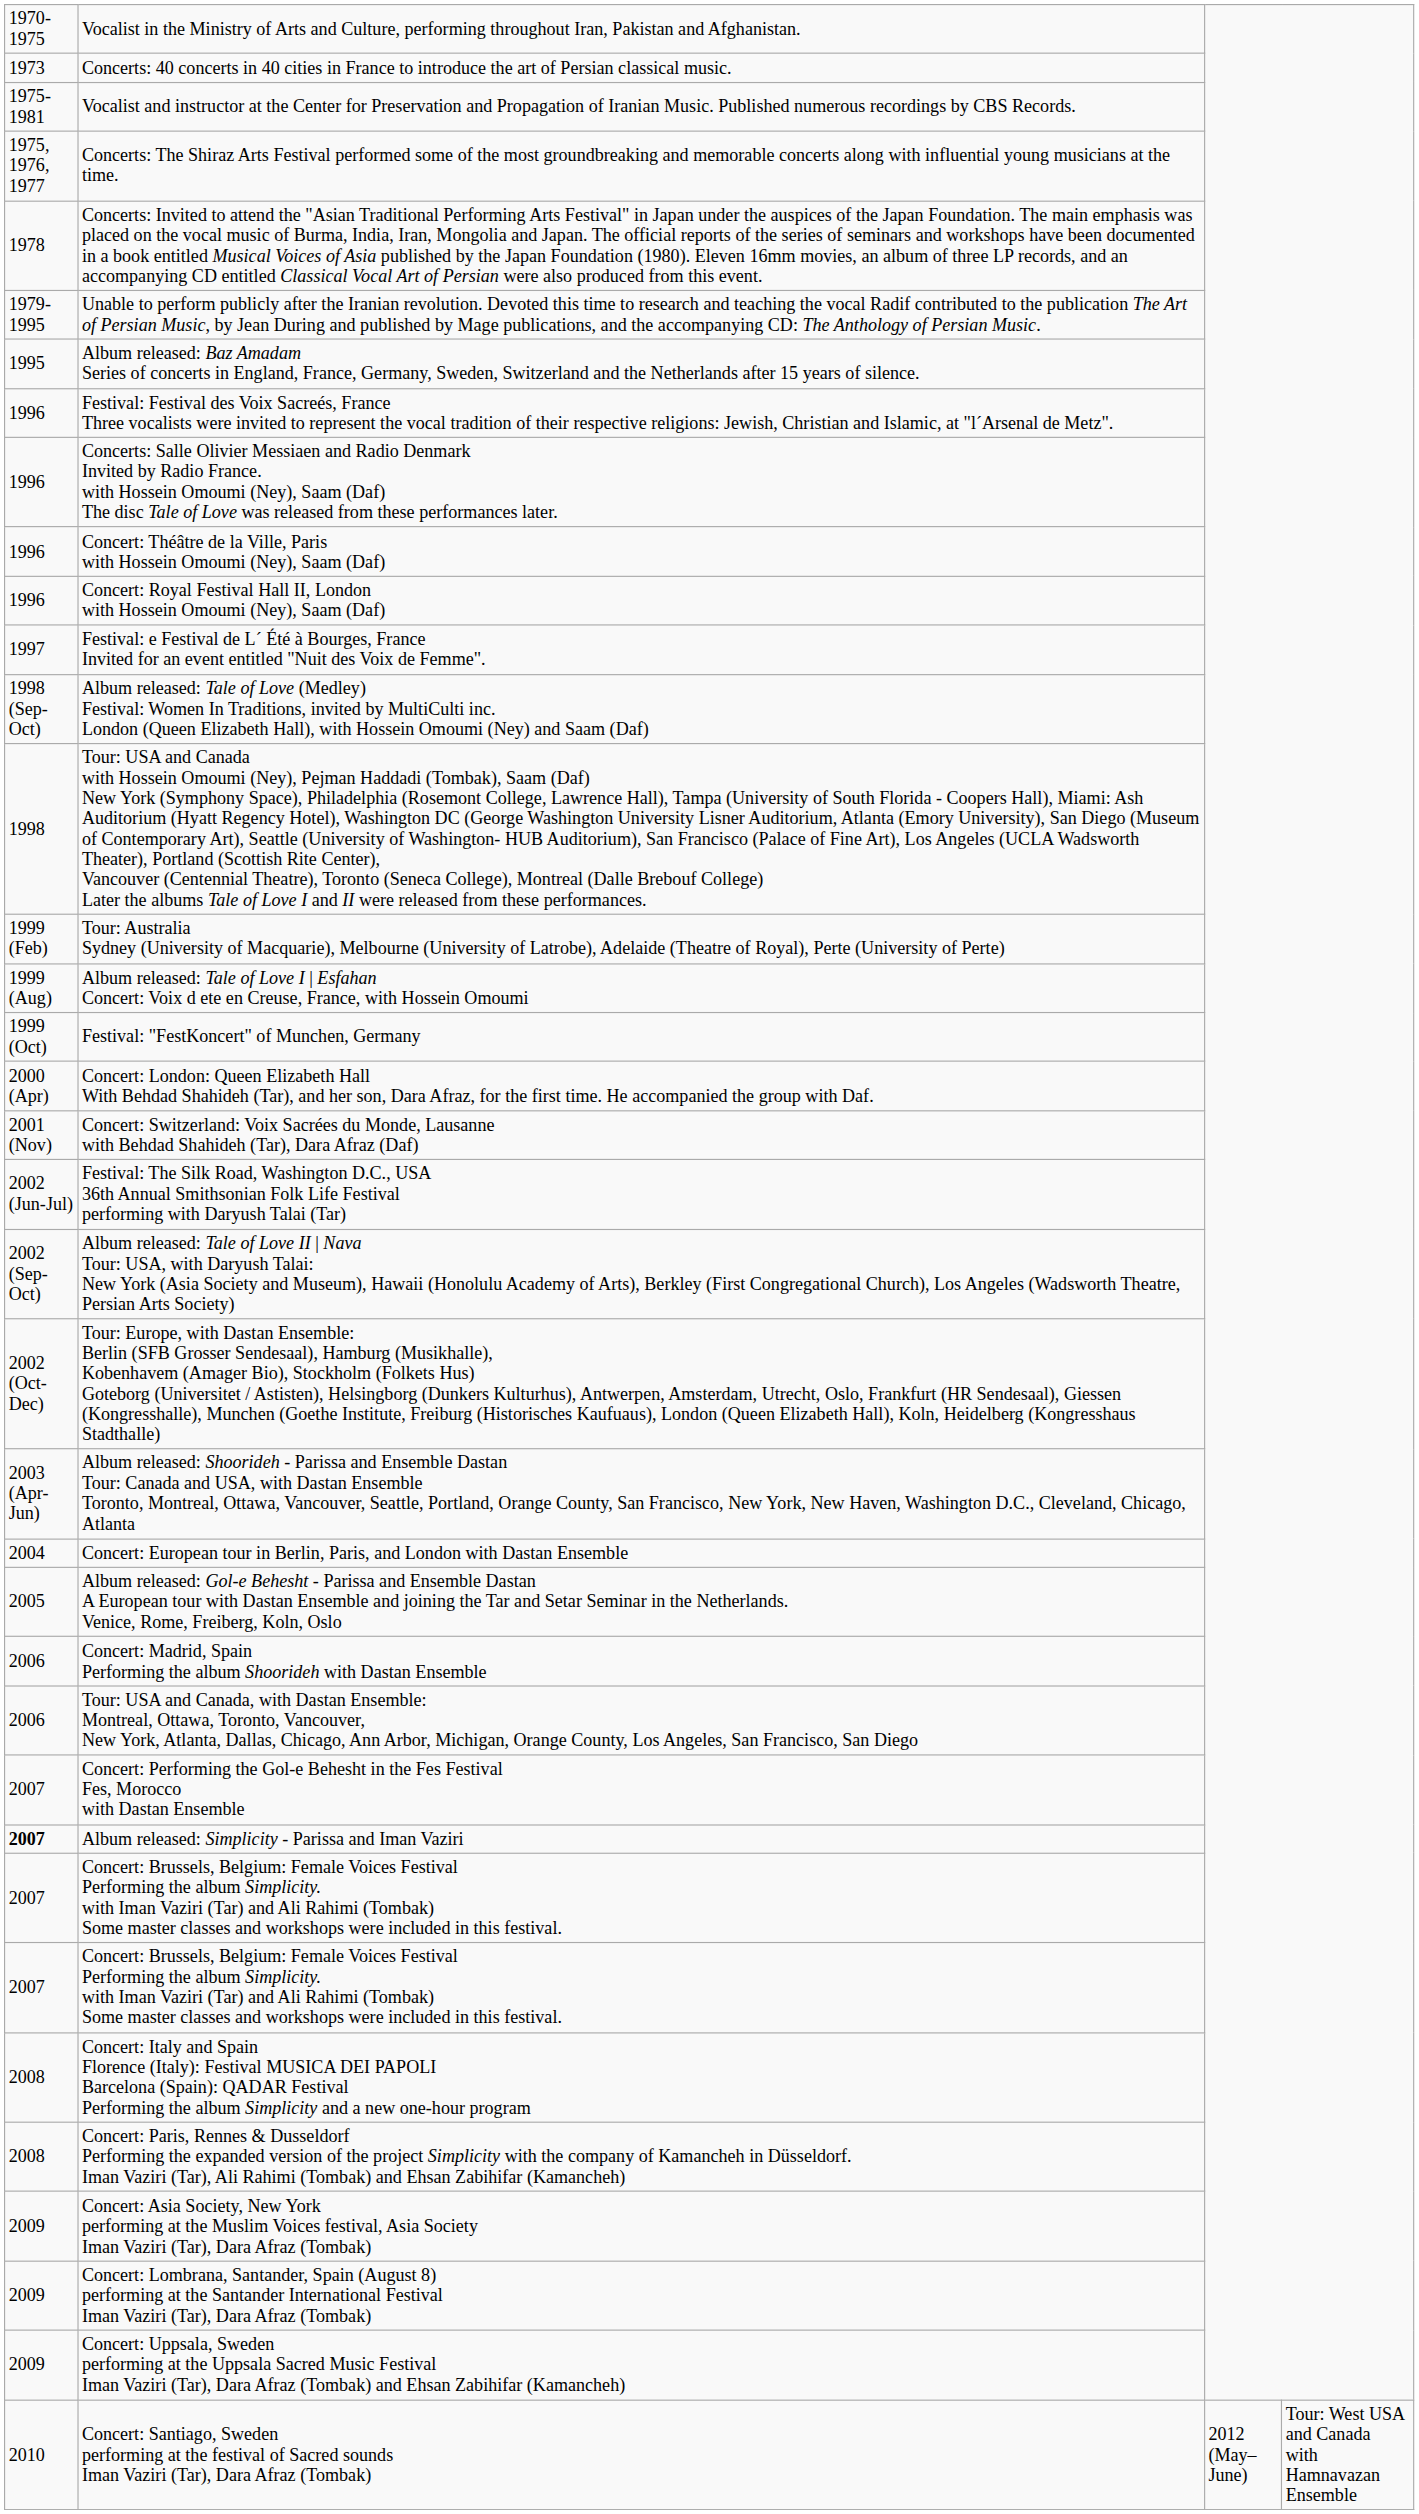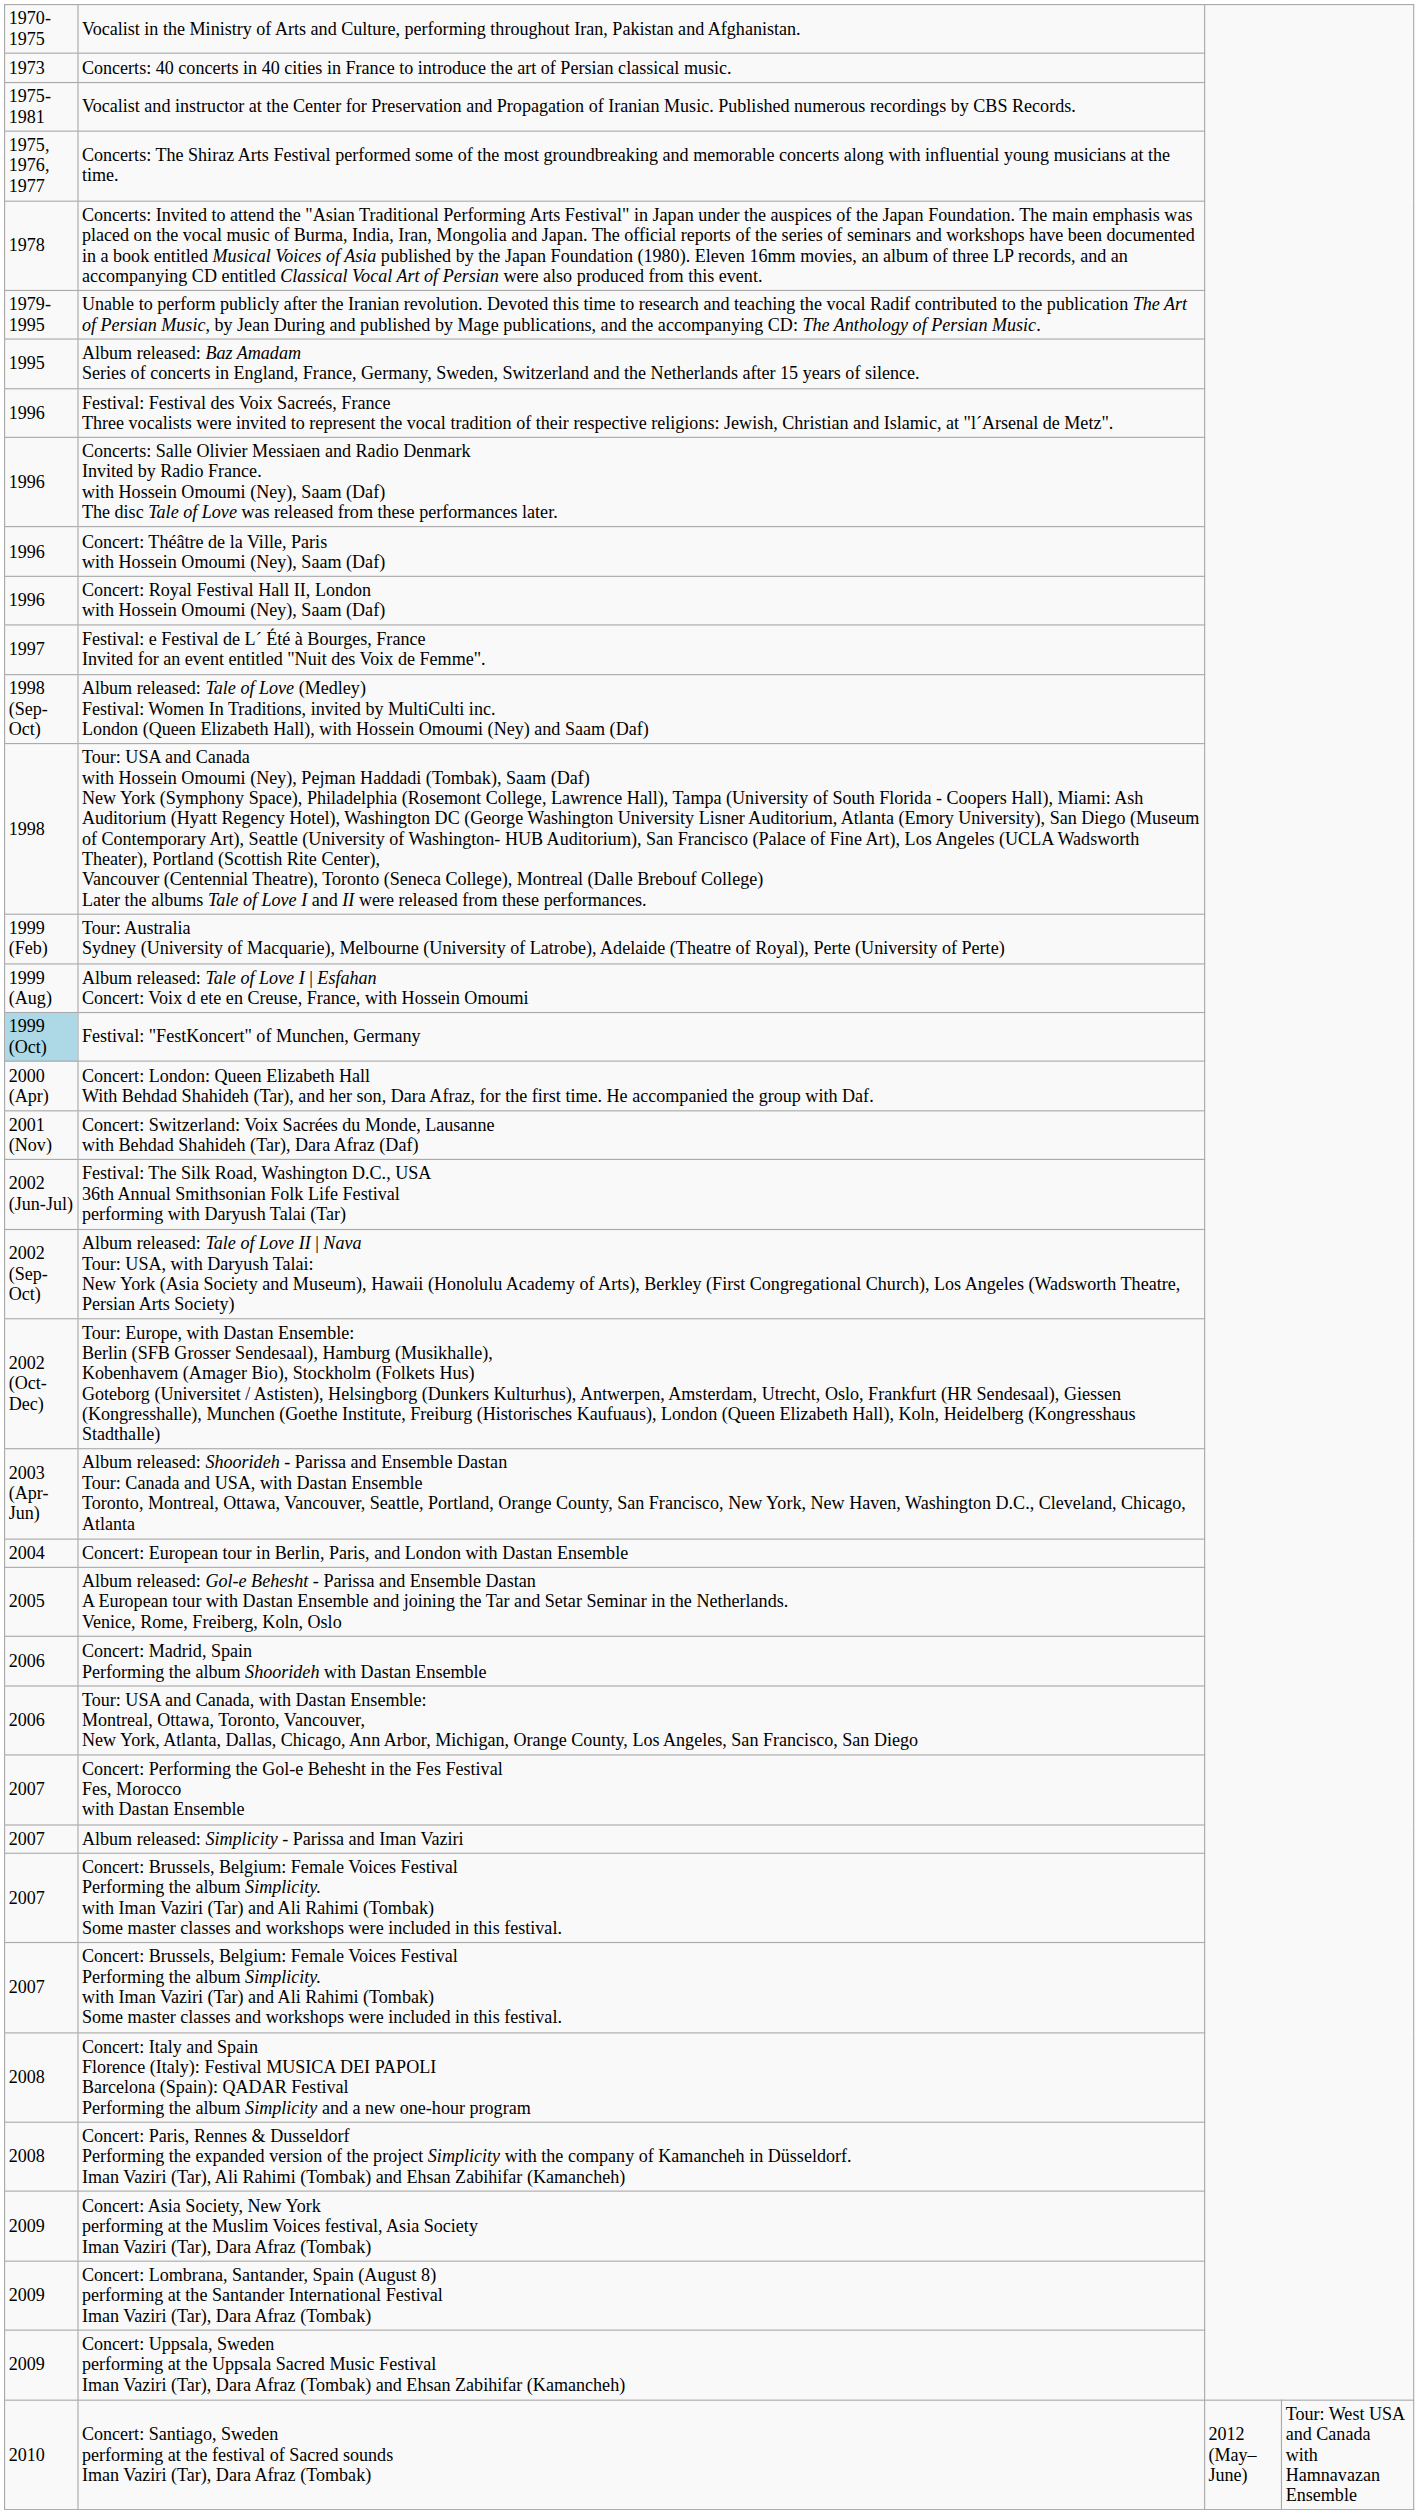(28, 1036) no background -> (28, 1036) lightblue background
(27, 1838) bold -> (27, 1838) normal
